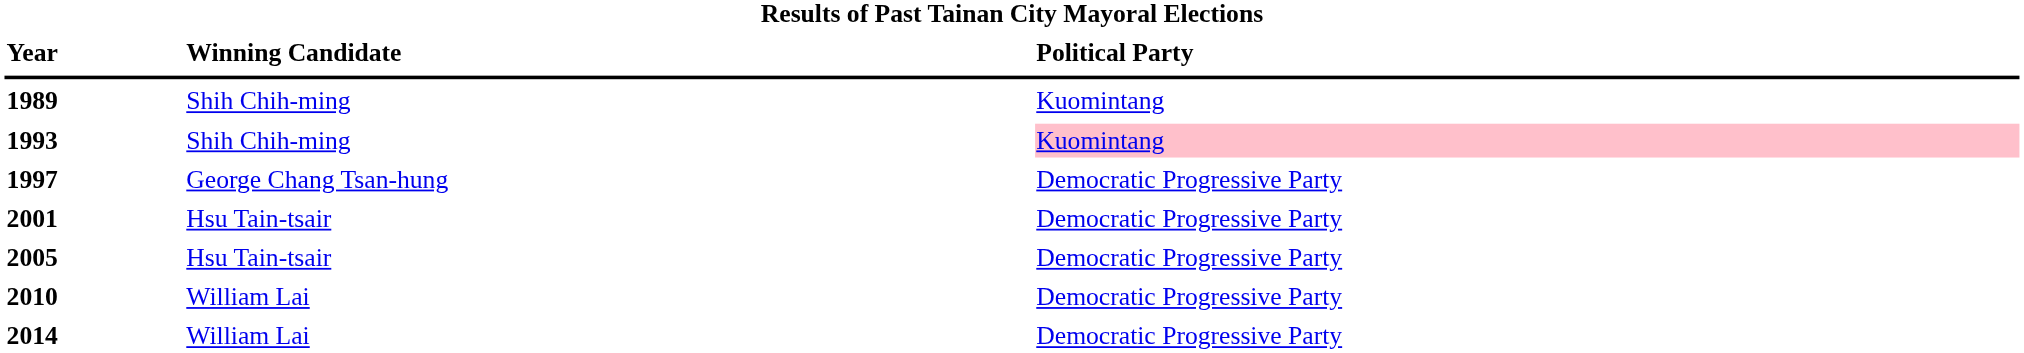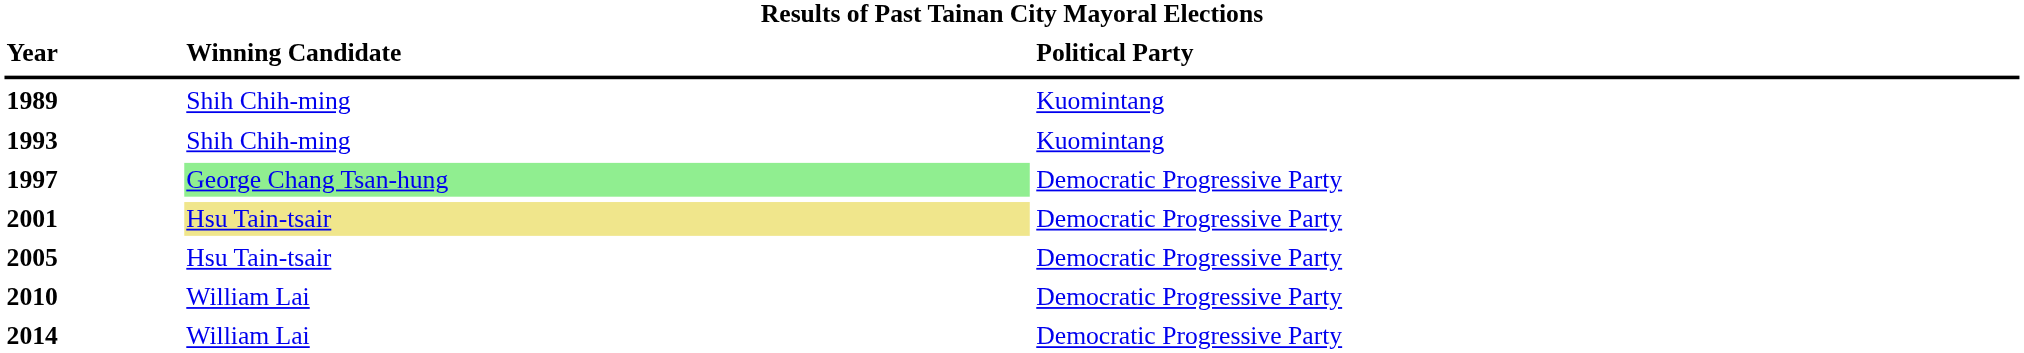(1100, 140) pink background -> (1100, 140) no background
(317, 179) no background -> (317, 179) lightgreen background
(259, 218) no background -> (259, 218) khaki background
